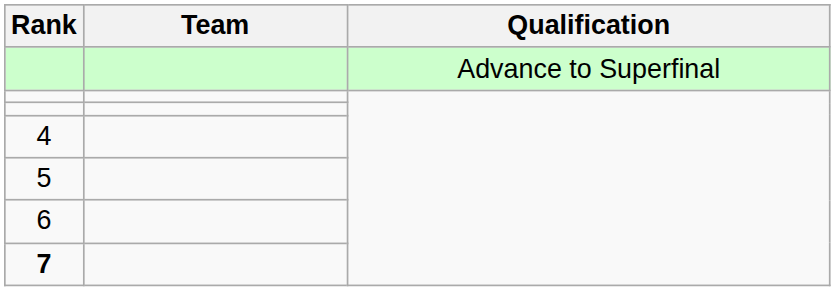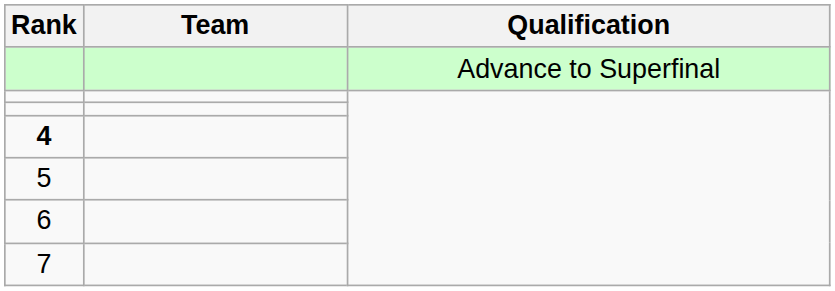(44, 135) normal -> (44, 135) bold
(44, 263) bold -> (44, 263) normal
